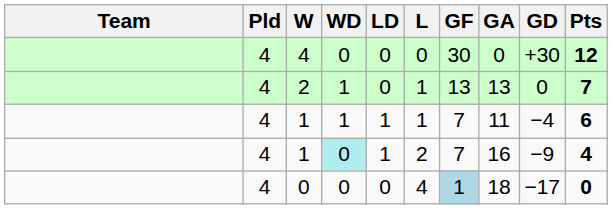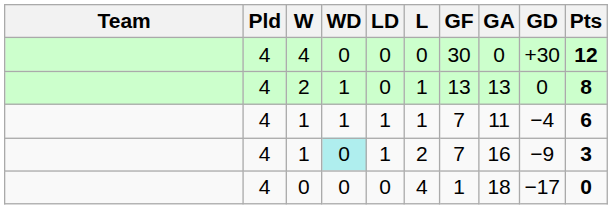(586, 87) 7 -> (586, 87) 8
(586, 154) 4 -> (586, 154) 3
(459, 187) lightblue background -> (459, 187) no background
